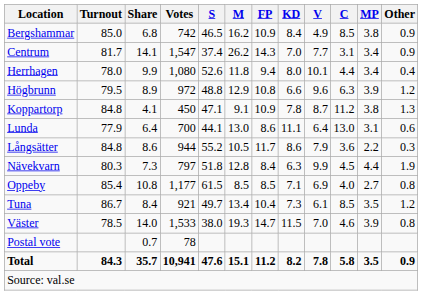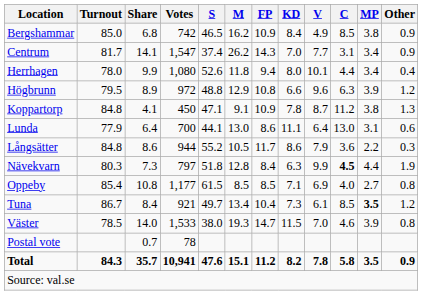(347, 166) normal -> (347, 166) bold
(371, 204) normal -> (371, 204) bold
